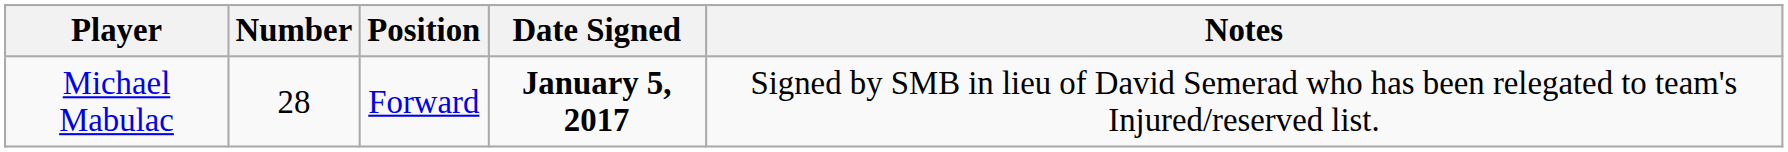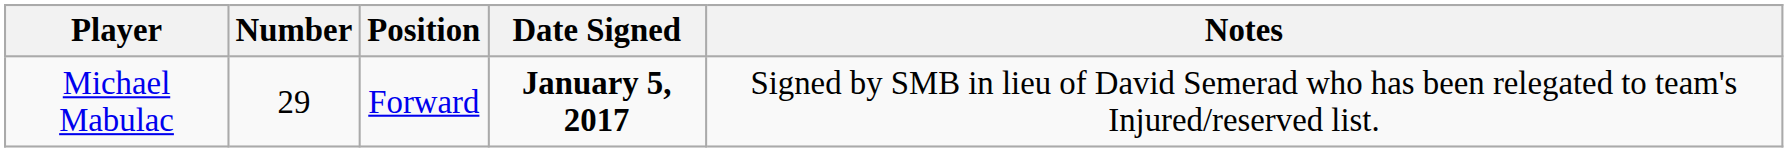(294, 100) 28 -> (294, 100) 29
